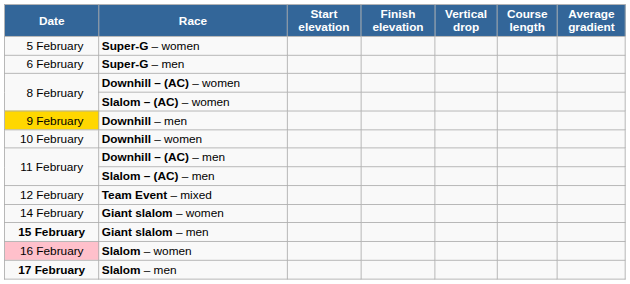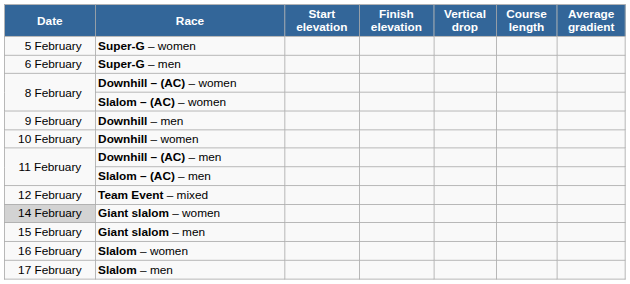(52, 121) gold background -> (50, 121) no background
(52, 214) no background -> (50, 214) lightgrey background
(52, 232) bold -> (50, 232) normal
(52, 251) pink background -> (50, 251) no background
(52, 270) bold -> (50, 270) normal
